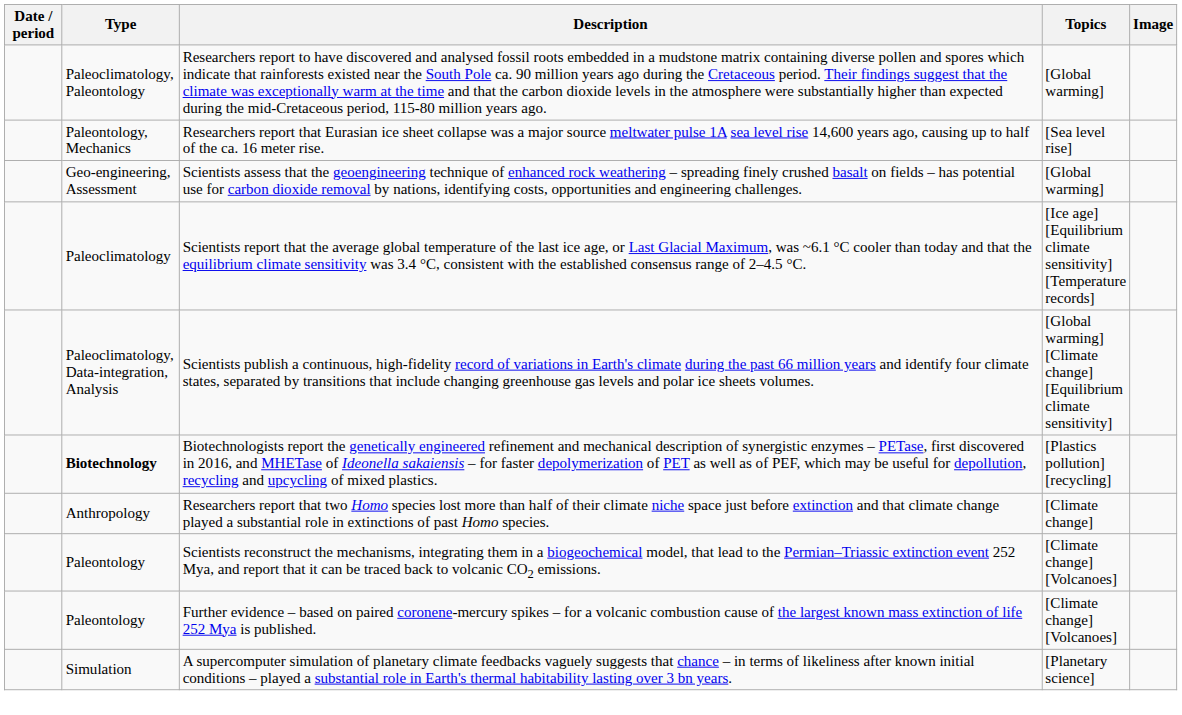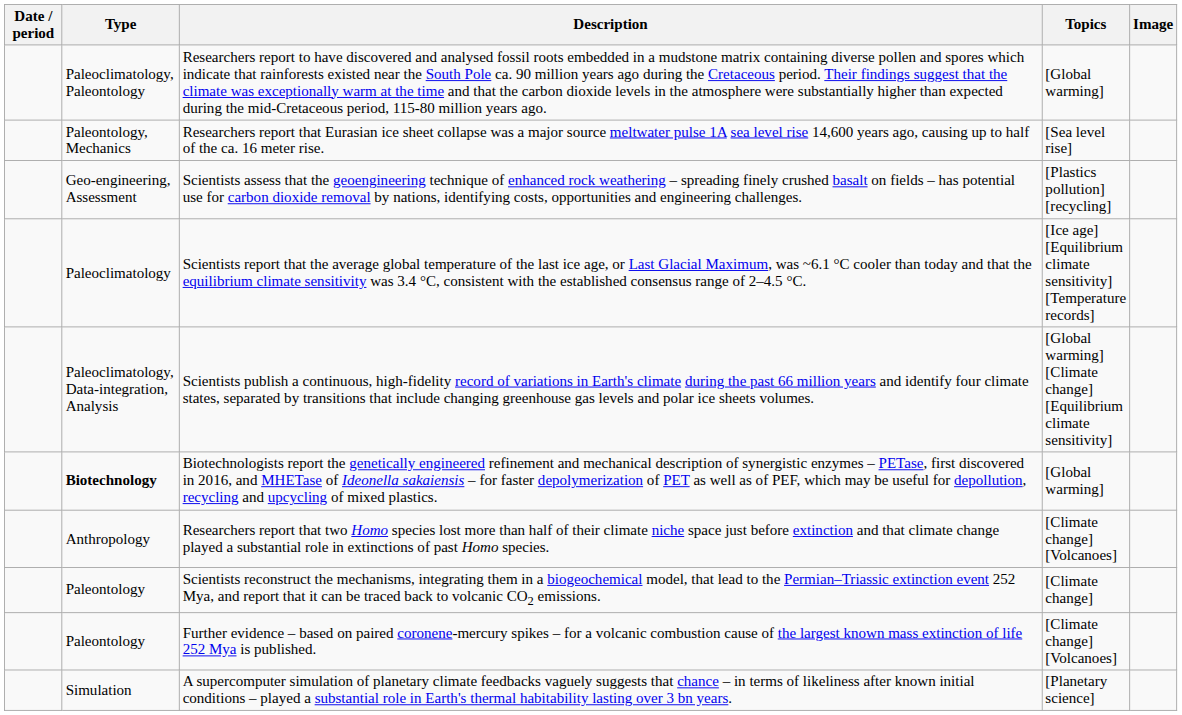(1075, 181) [Global warming] -> (1078, 189) [Plastics pollution] [recycling]
(1078, 464) [Plastics pollution] [recycling] -> (1075, 481) [Global warming]
(1072, 513) [Climate change] -> (1081, 538) [Climate change] [Volcanoes]
(1081, 562) [Climate change] [Volcanoes] -> (1072, 589) [Climate change]
